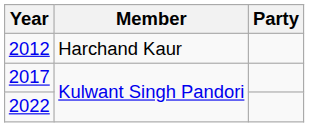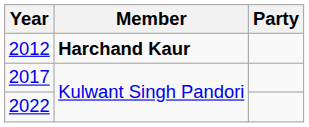(120, 48) normal -> (124, 48) bold
